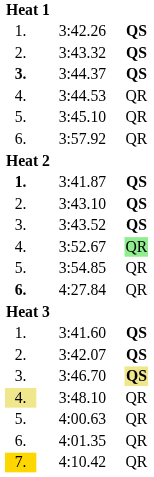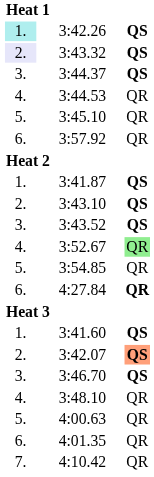(21, 31) no background -> (21, 31) paleturquoise background
(21, 52) no background -> (21, 52) lavender background
(21, 74) bold -> (21, 74) normal
(21, 182) bold -> (21, 182) normal
(21, 290) bold -> (21, 290) normal
(136, 290) normal -> (137, 290) bold
(136, 354) no background -> (137, 354) lightsalmon background
(136, 376) khaki background -> (137, 376) no background
(21, 397) khaki background -> (21, 397) no background
(21, 462) gold background -> (21, 462) no background
